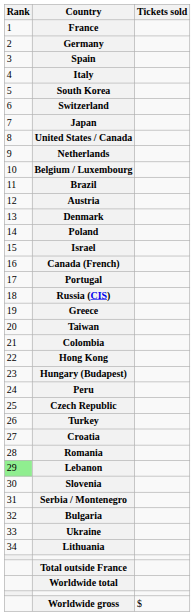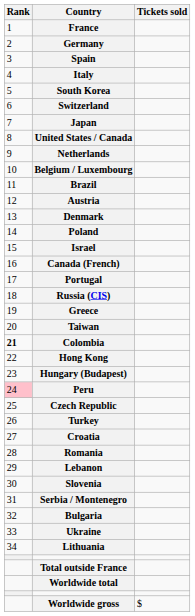(12, 342) normal -> (12, 342) bold
(12, 389) no background -> (12, 389) pink background
(12, 468) lightgreen background -> (12, 468) no background
